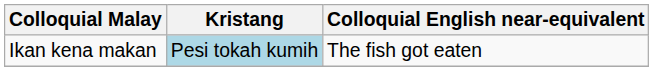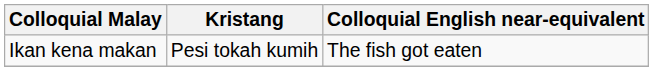(244, 50) lightblue background -> (244, 50) no background
